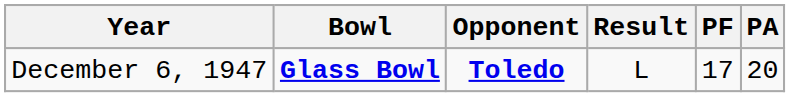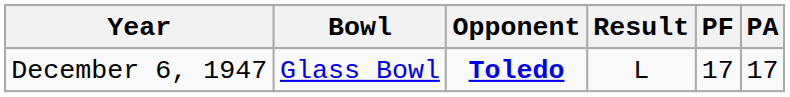(360, 70) bold -> (360, 70) normal
(763, 70) 20 -> (763, 70) 17
